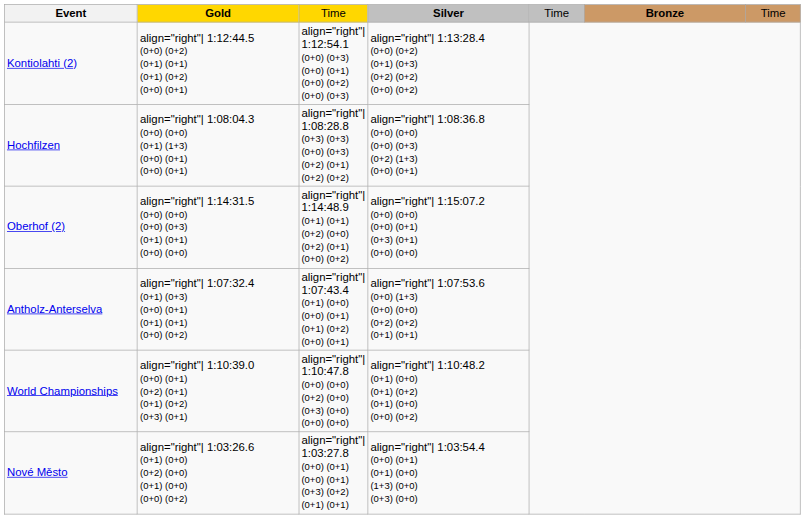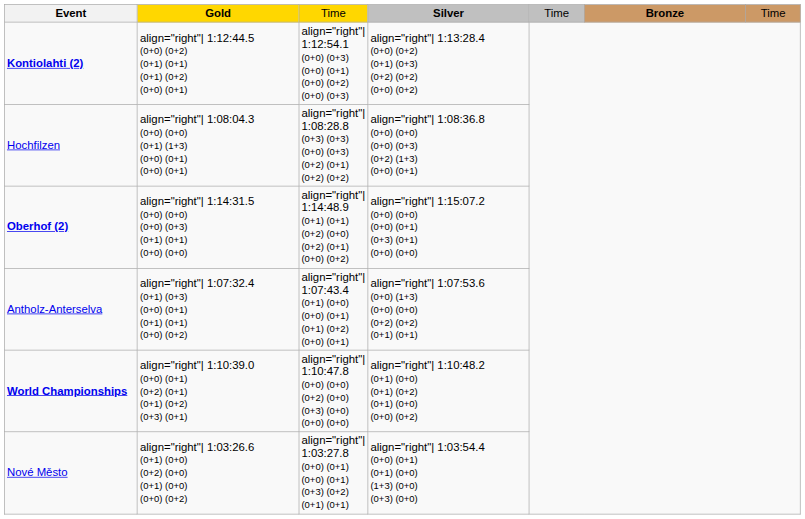(42, 63) normal -> (45, 63) bold
(36, 227) normal -> (38, 227) bold
(62, 391) normal -> (67, 391) bold
